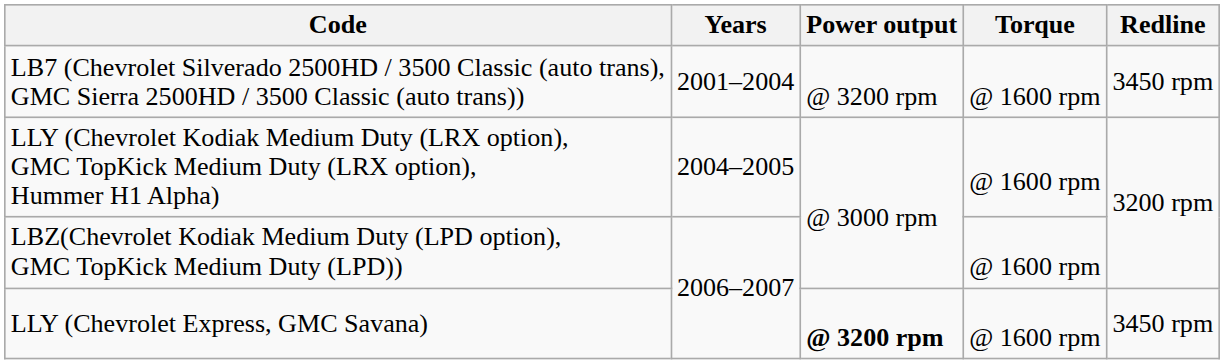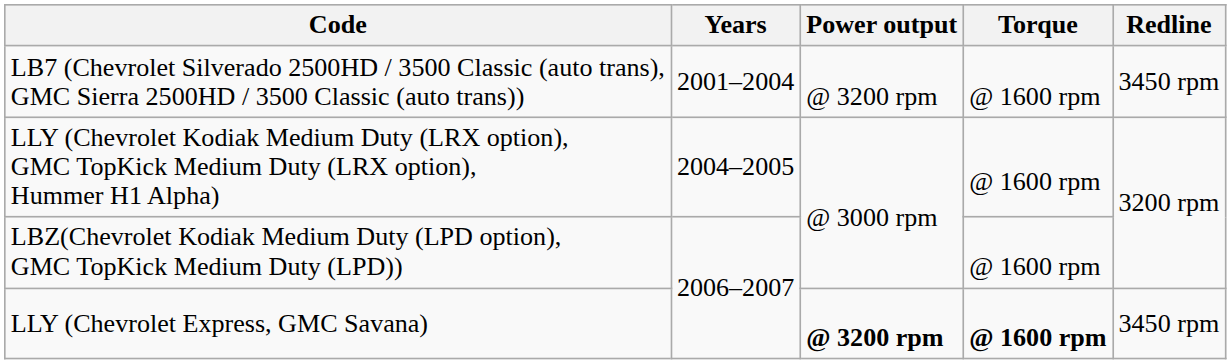(1035, 337) normal -> (1038, 337) bold
